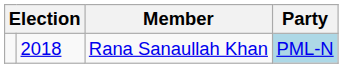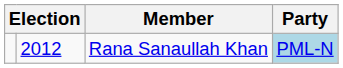(41, 48) 2018 -> (41, 48) 2012
